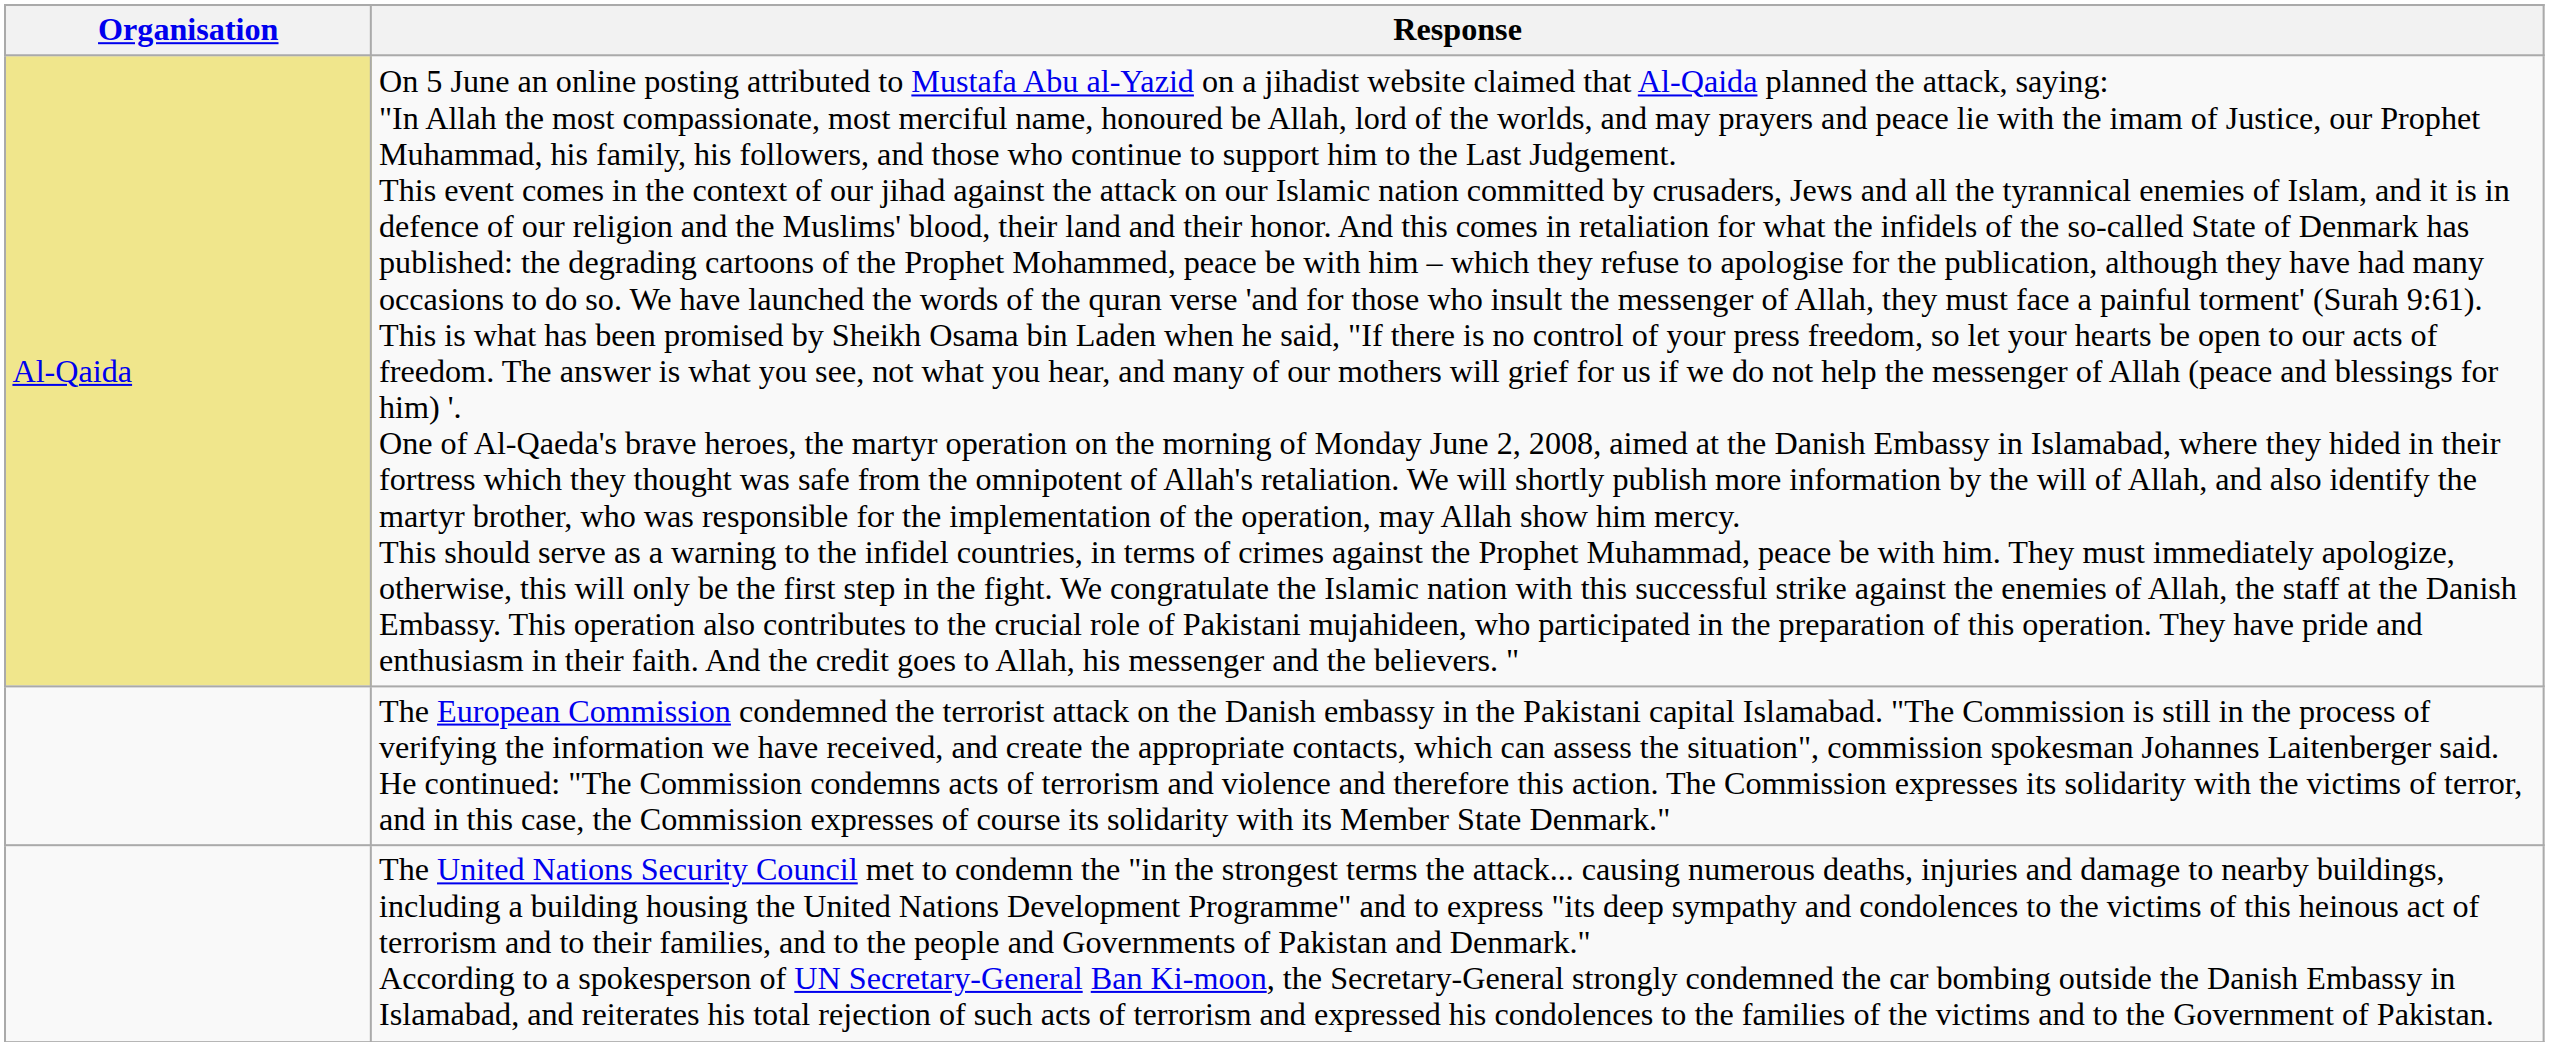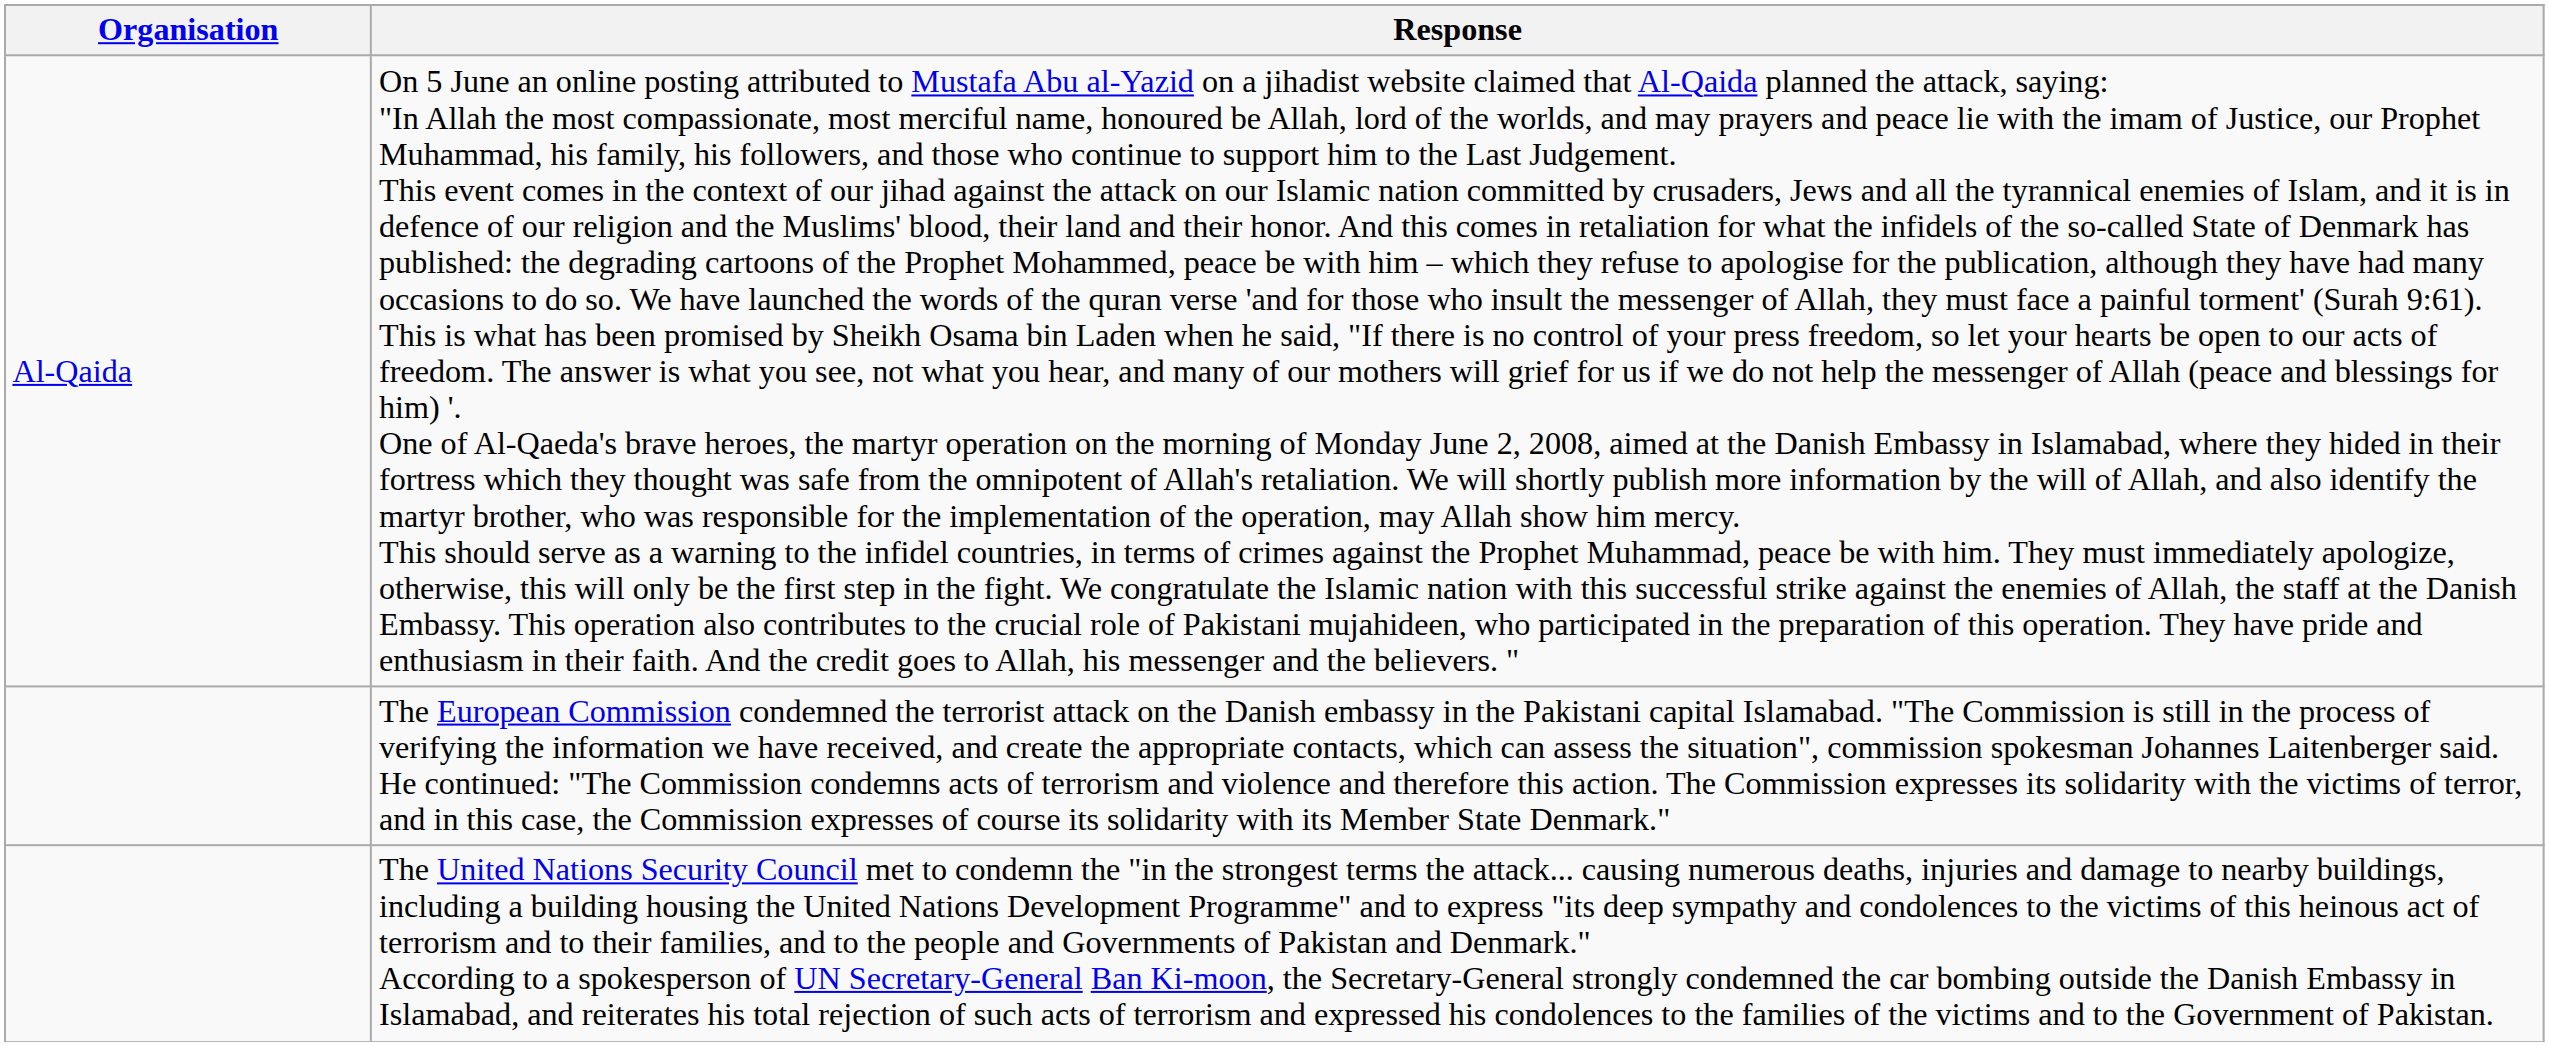(72, 370) khaki background -> (72, 370) no background
